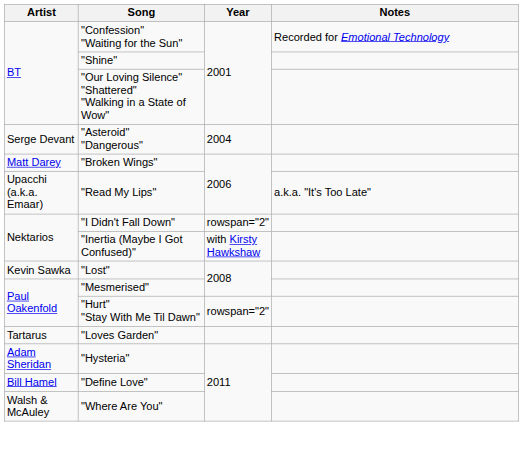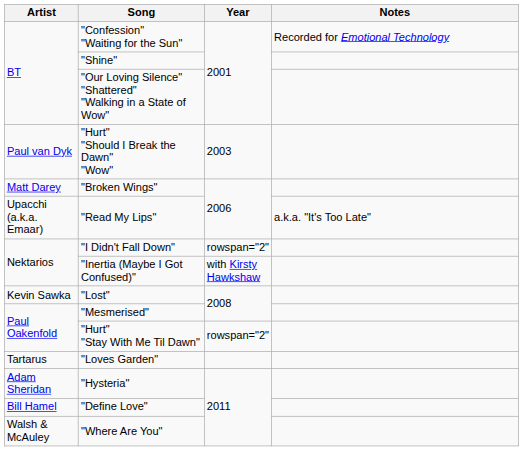+ row: (128, 151)
- row: (112, 139)
